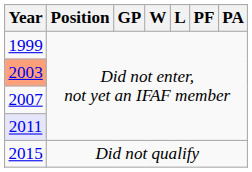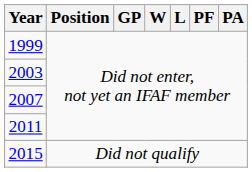(26, 72) lightsalmon background -> (26, 72) no background
(26, 126) lavender background -> (26, 126) no background
